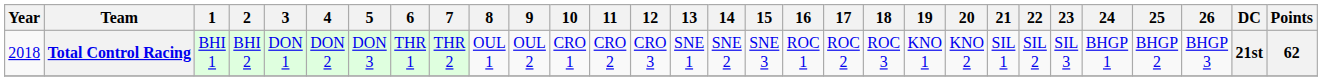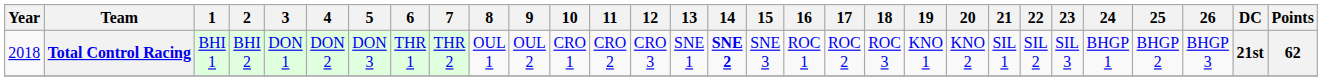(727, 52) normal -> (727, 52) bold
